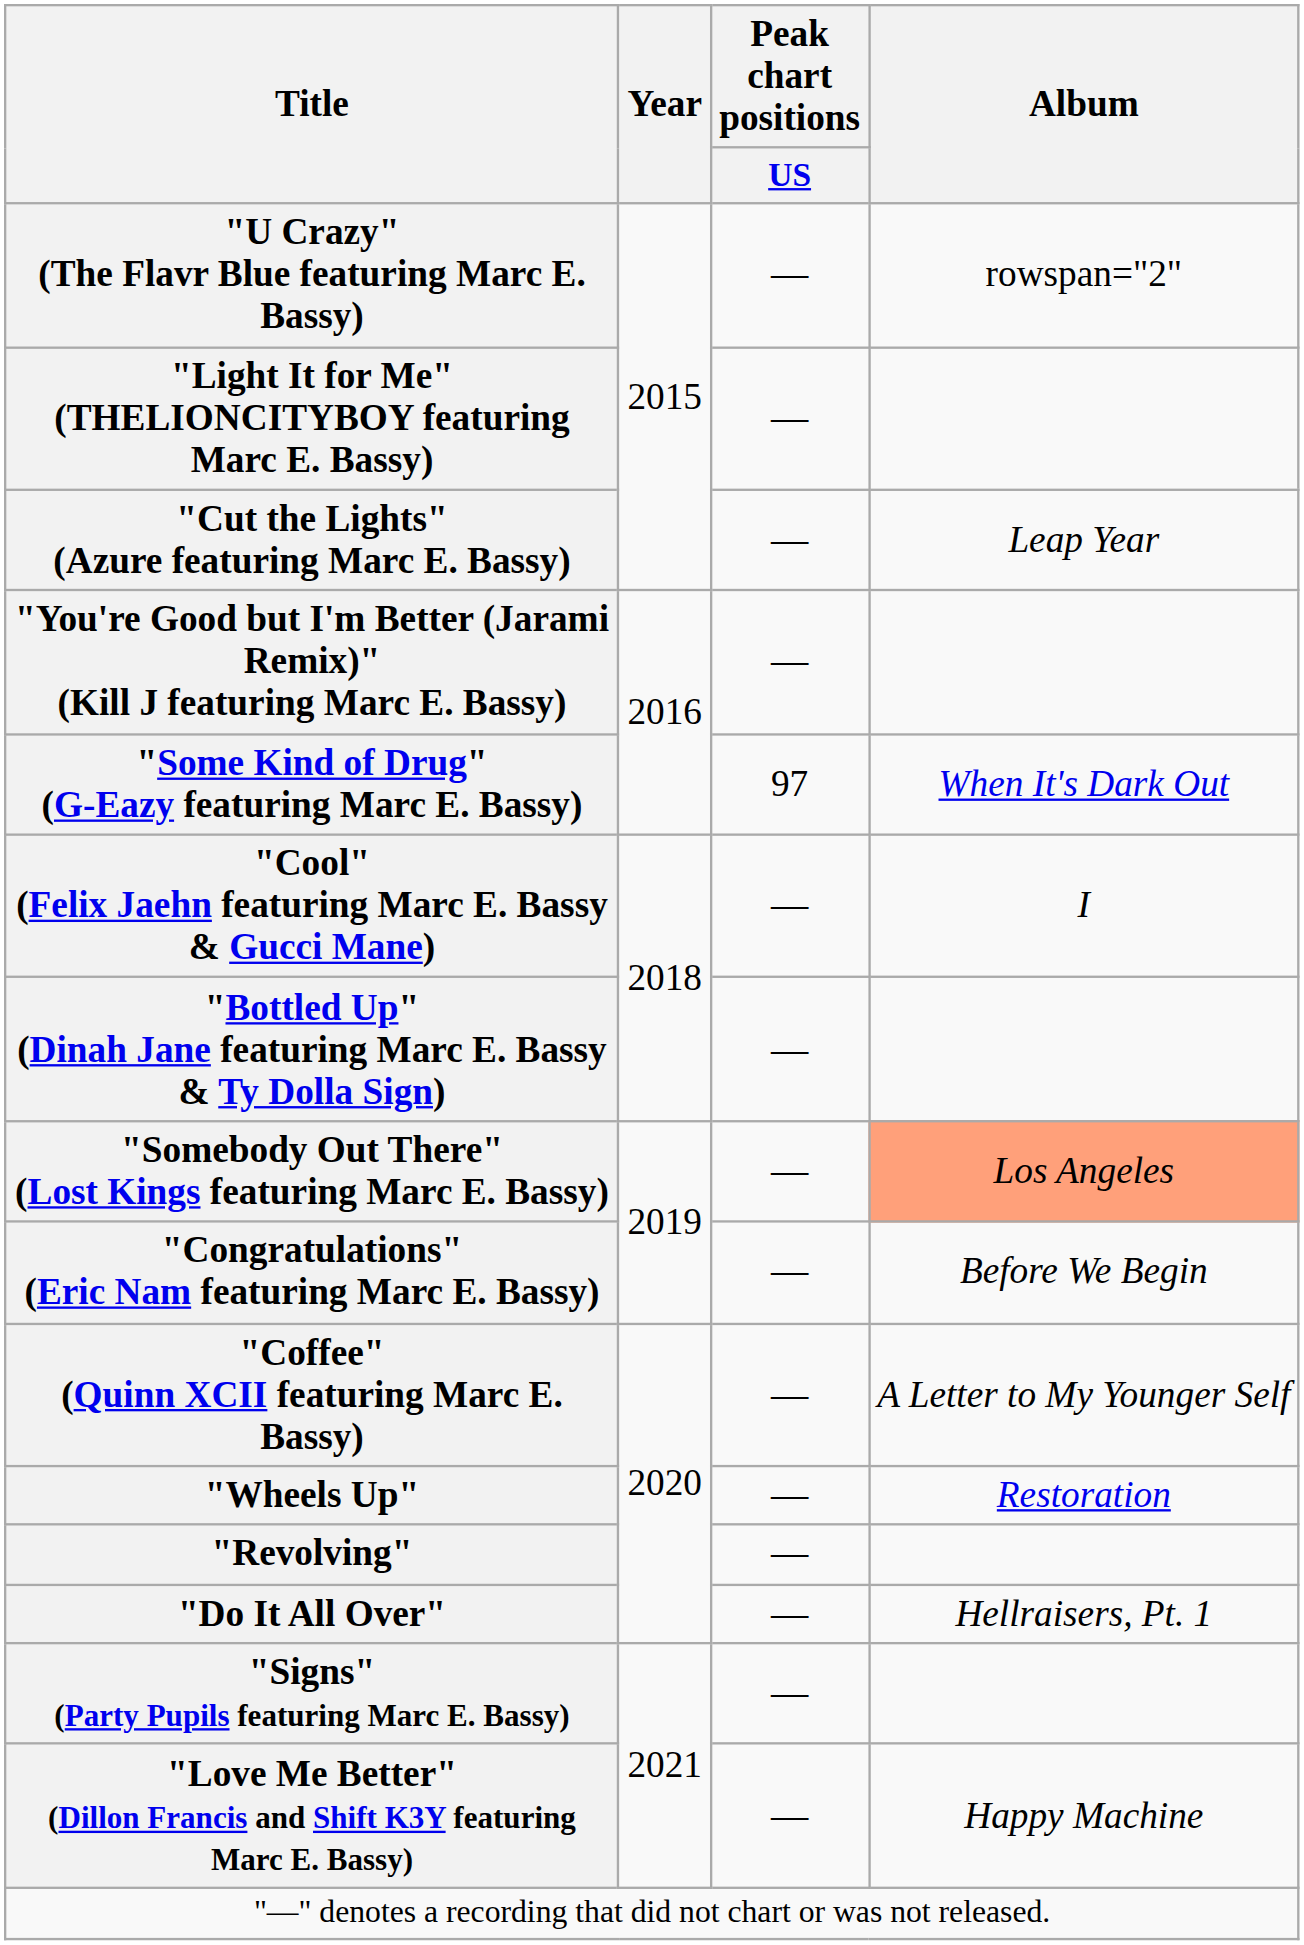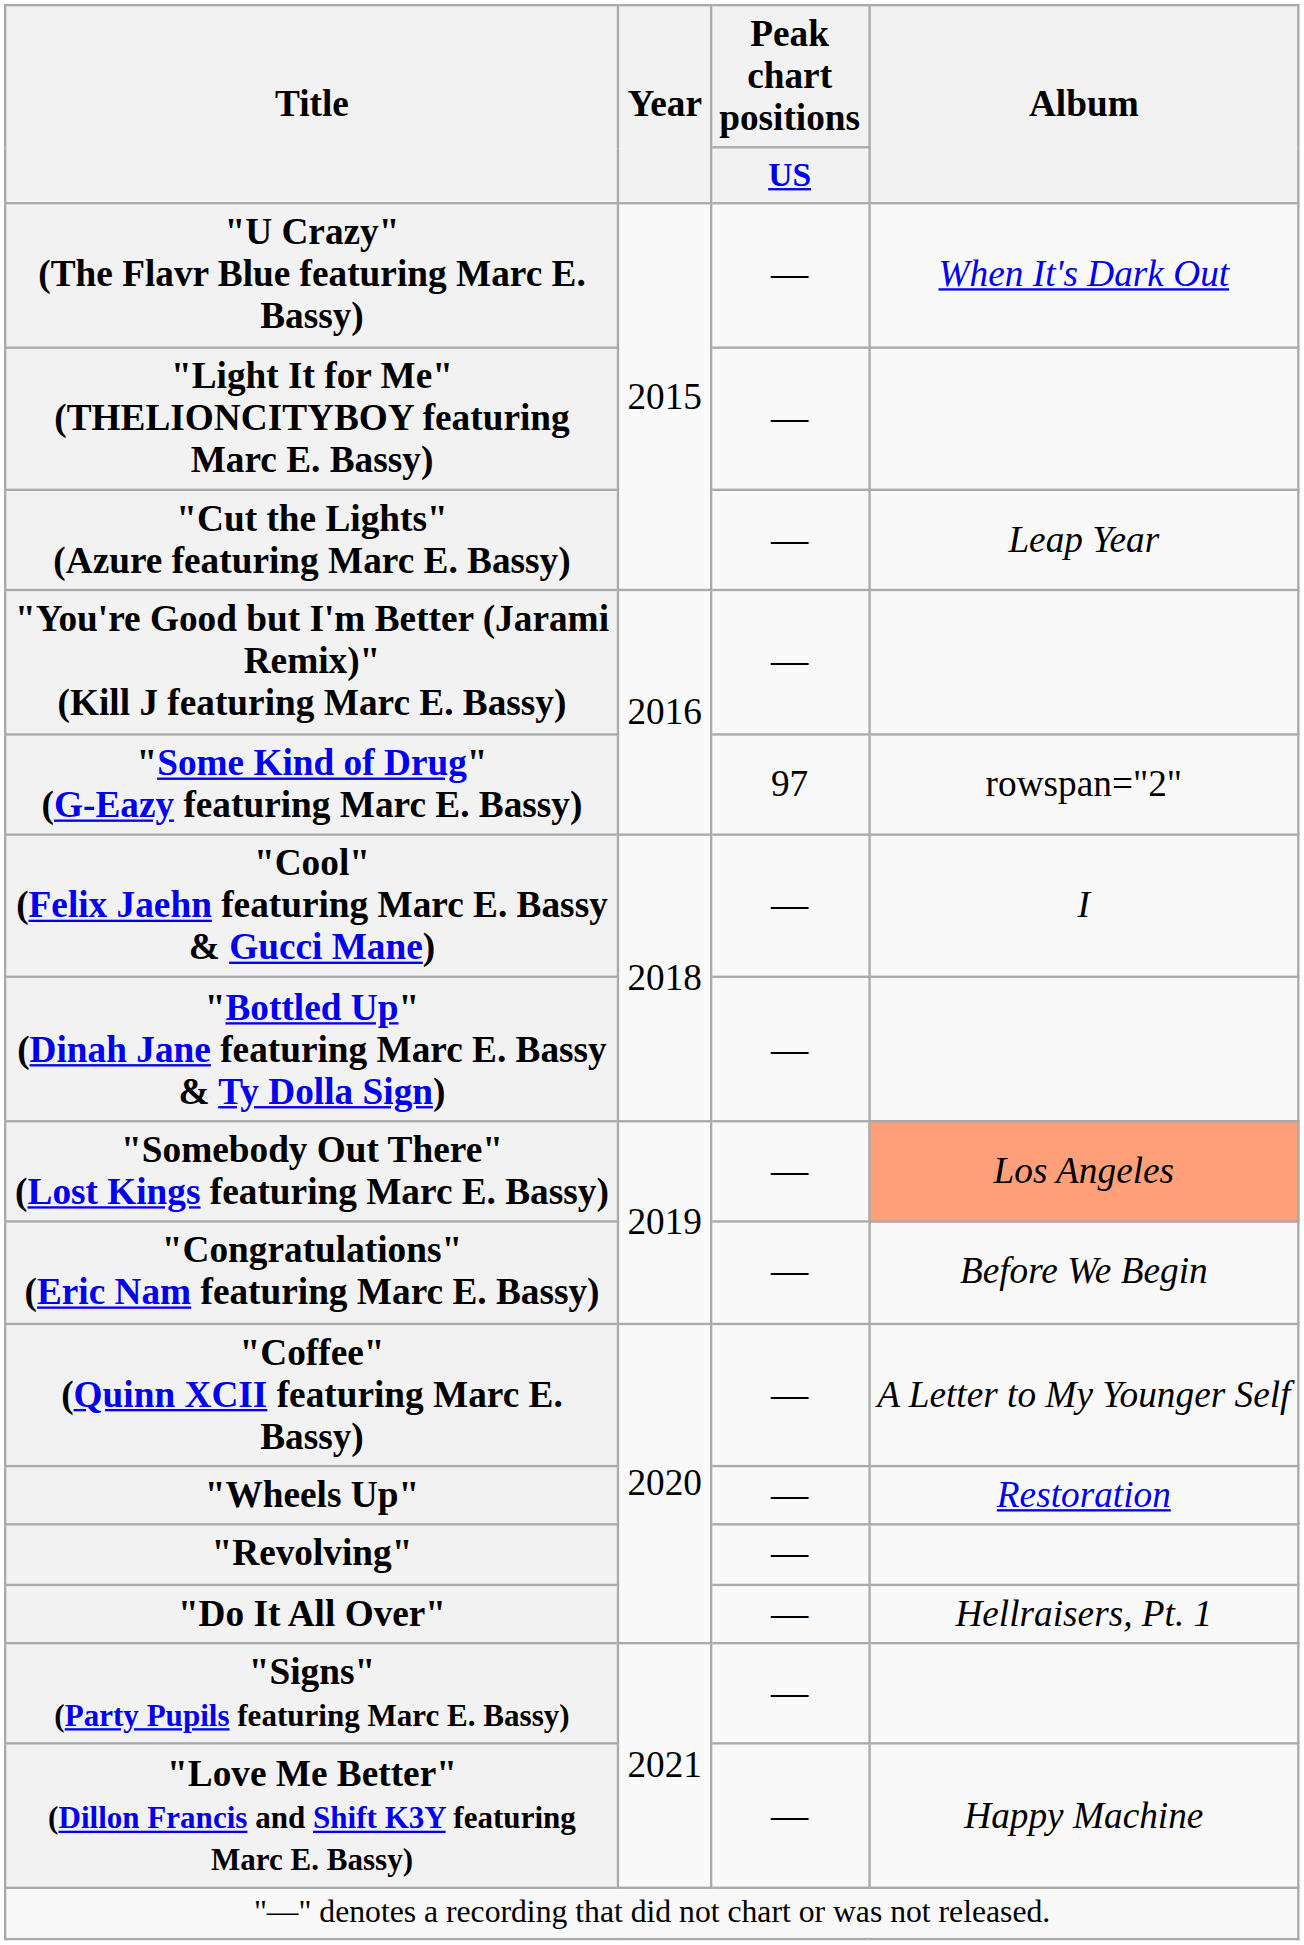(1084, 274) rowspan="2" -> (1084, 274) When It's Dark Out
(1084, 783) When It's Dark Out -> (1084, 783) rowspan="2"
